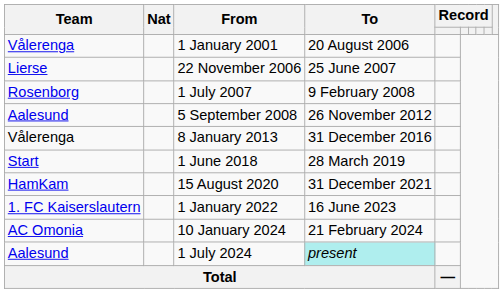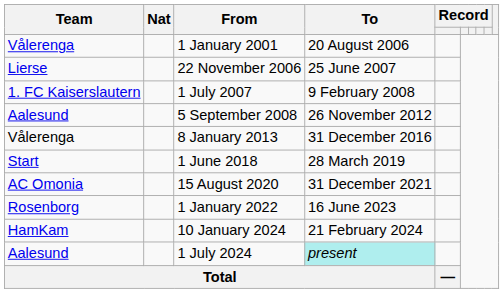(43, 92) Rosenborg -> (74, 92) 1. FC Kaiserslautern
(38, 184) HamKam -> (45, 184) AC Omonia
(74, 207) 1. FC Kaiserslautern -> (43, 207) Rosenborg
(45, 230) AC Omonia -> (38, 230) HamKam
